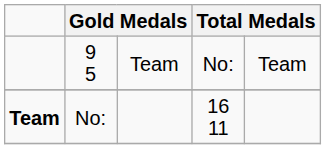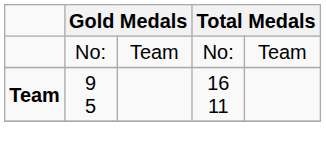(91, 63) 9 5 -> (91, 52) No:
(91, 117) No: -> (91, 95) 9 5
